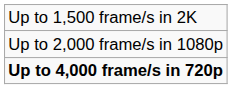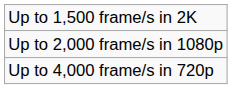(116, 70) bold -> (111, 70) normal
